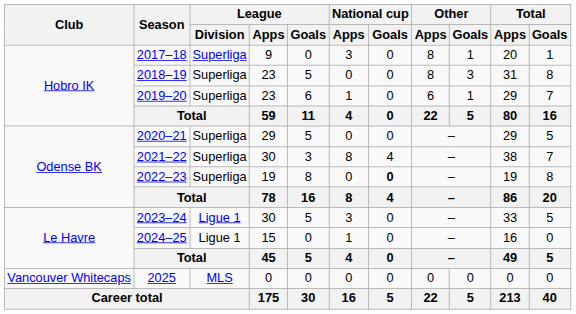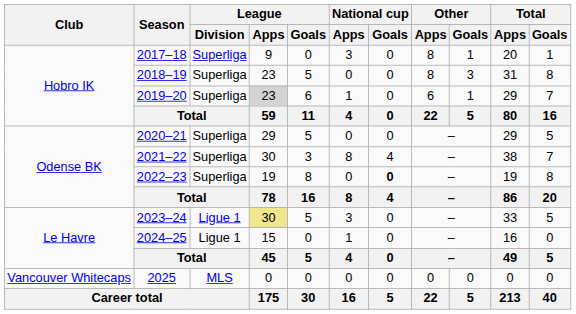(269, 95) no background -> (269, 95) lightgrey background
(269, 217) no background -> (269, 217) khaki background
